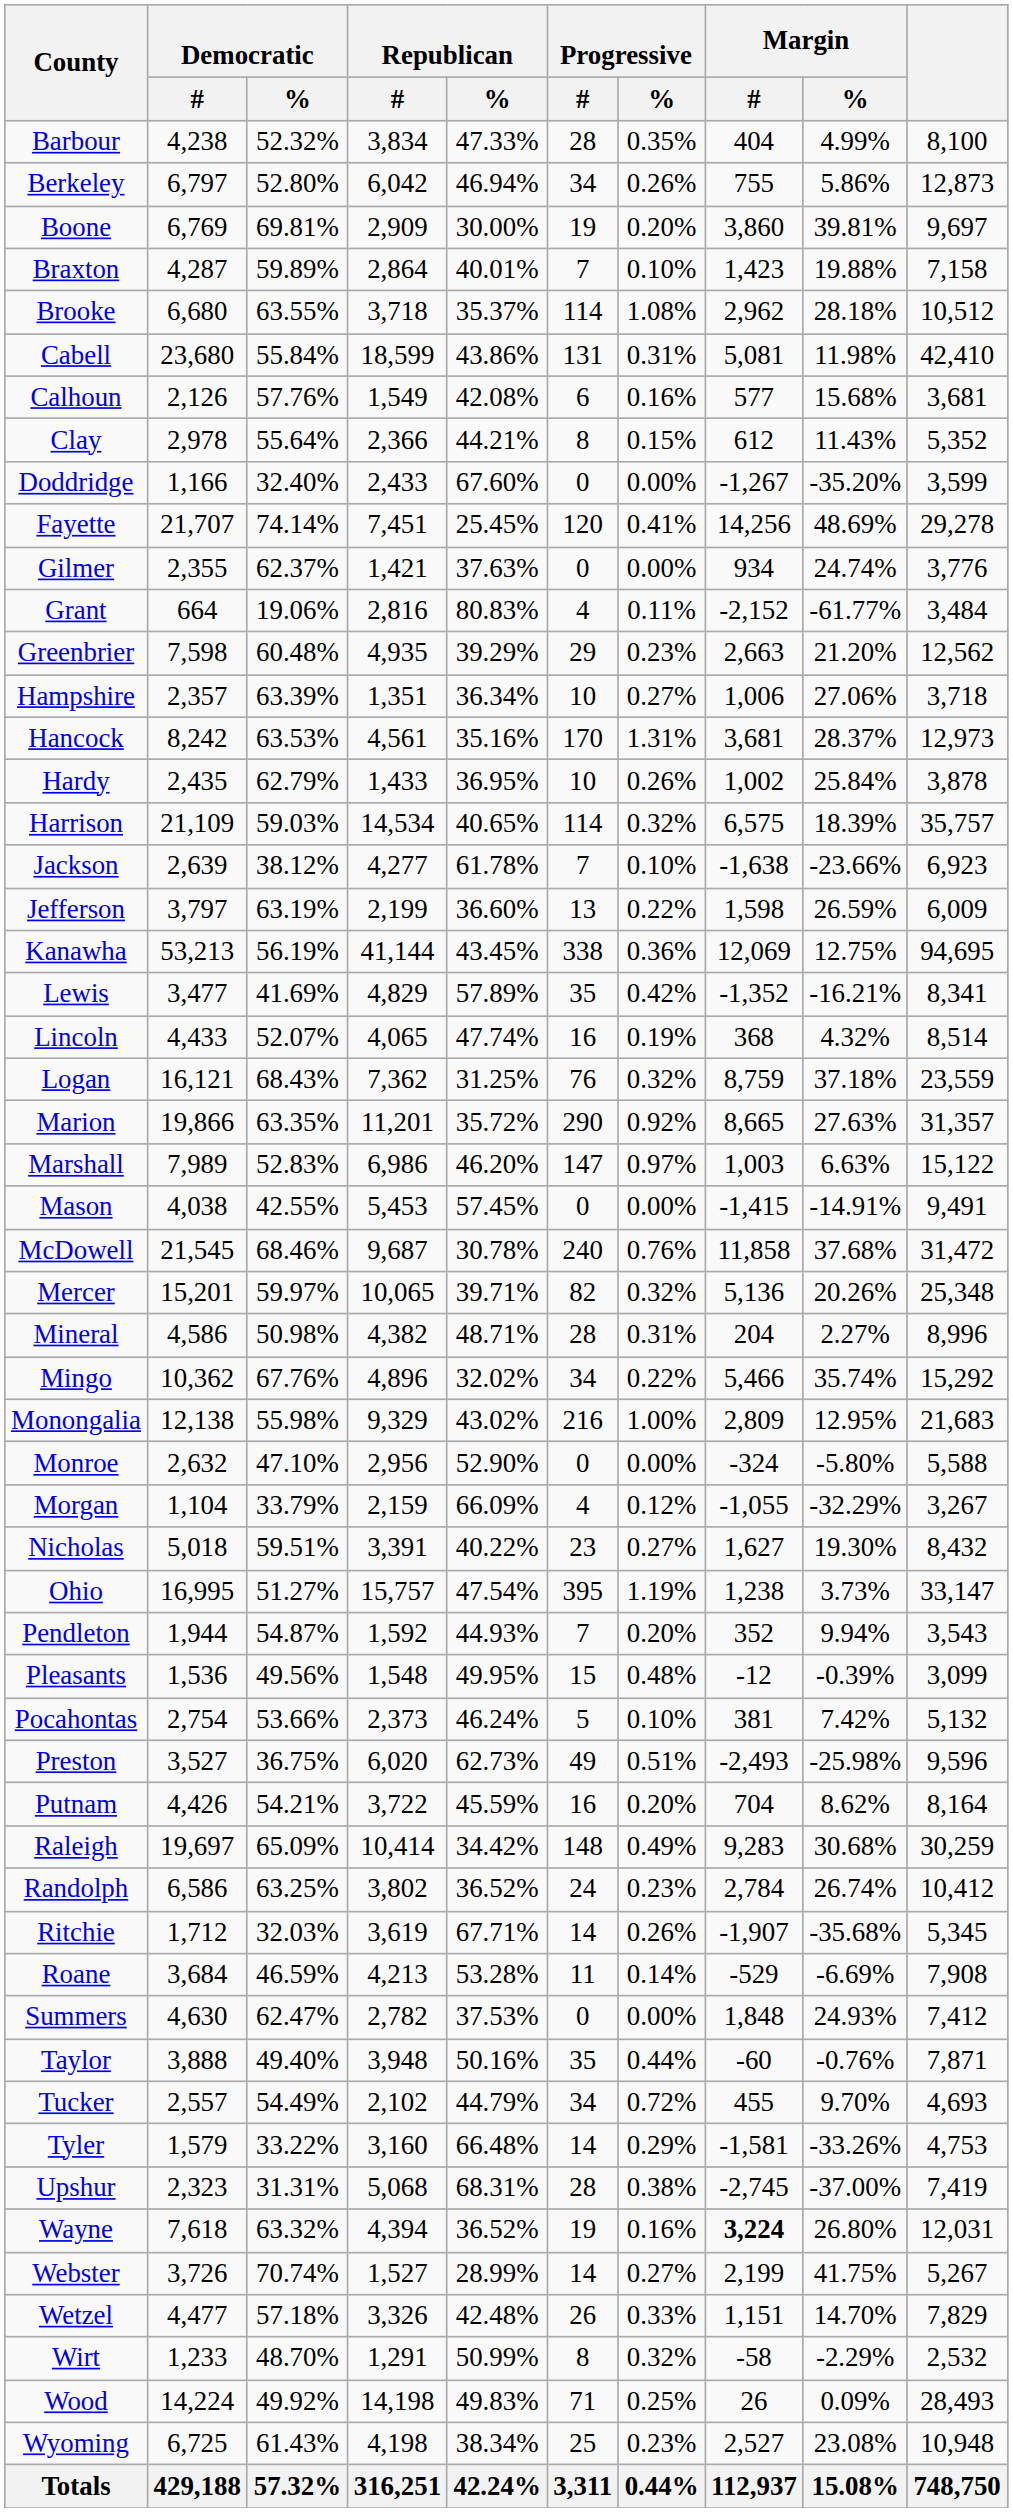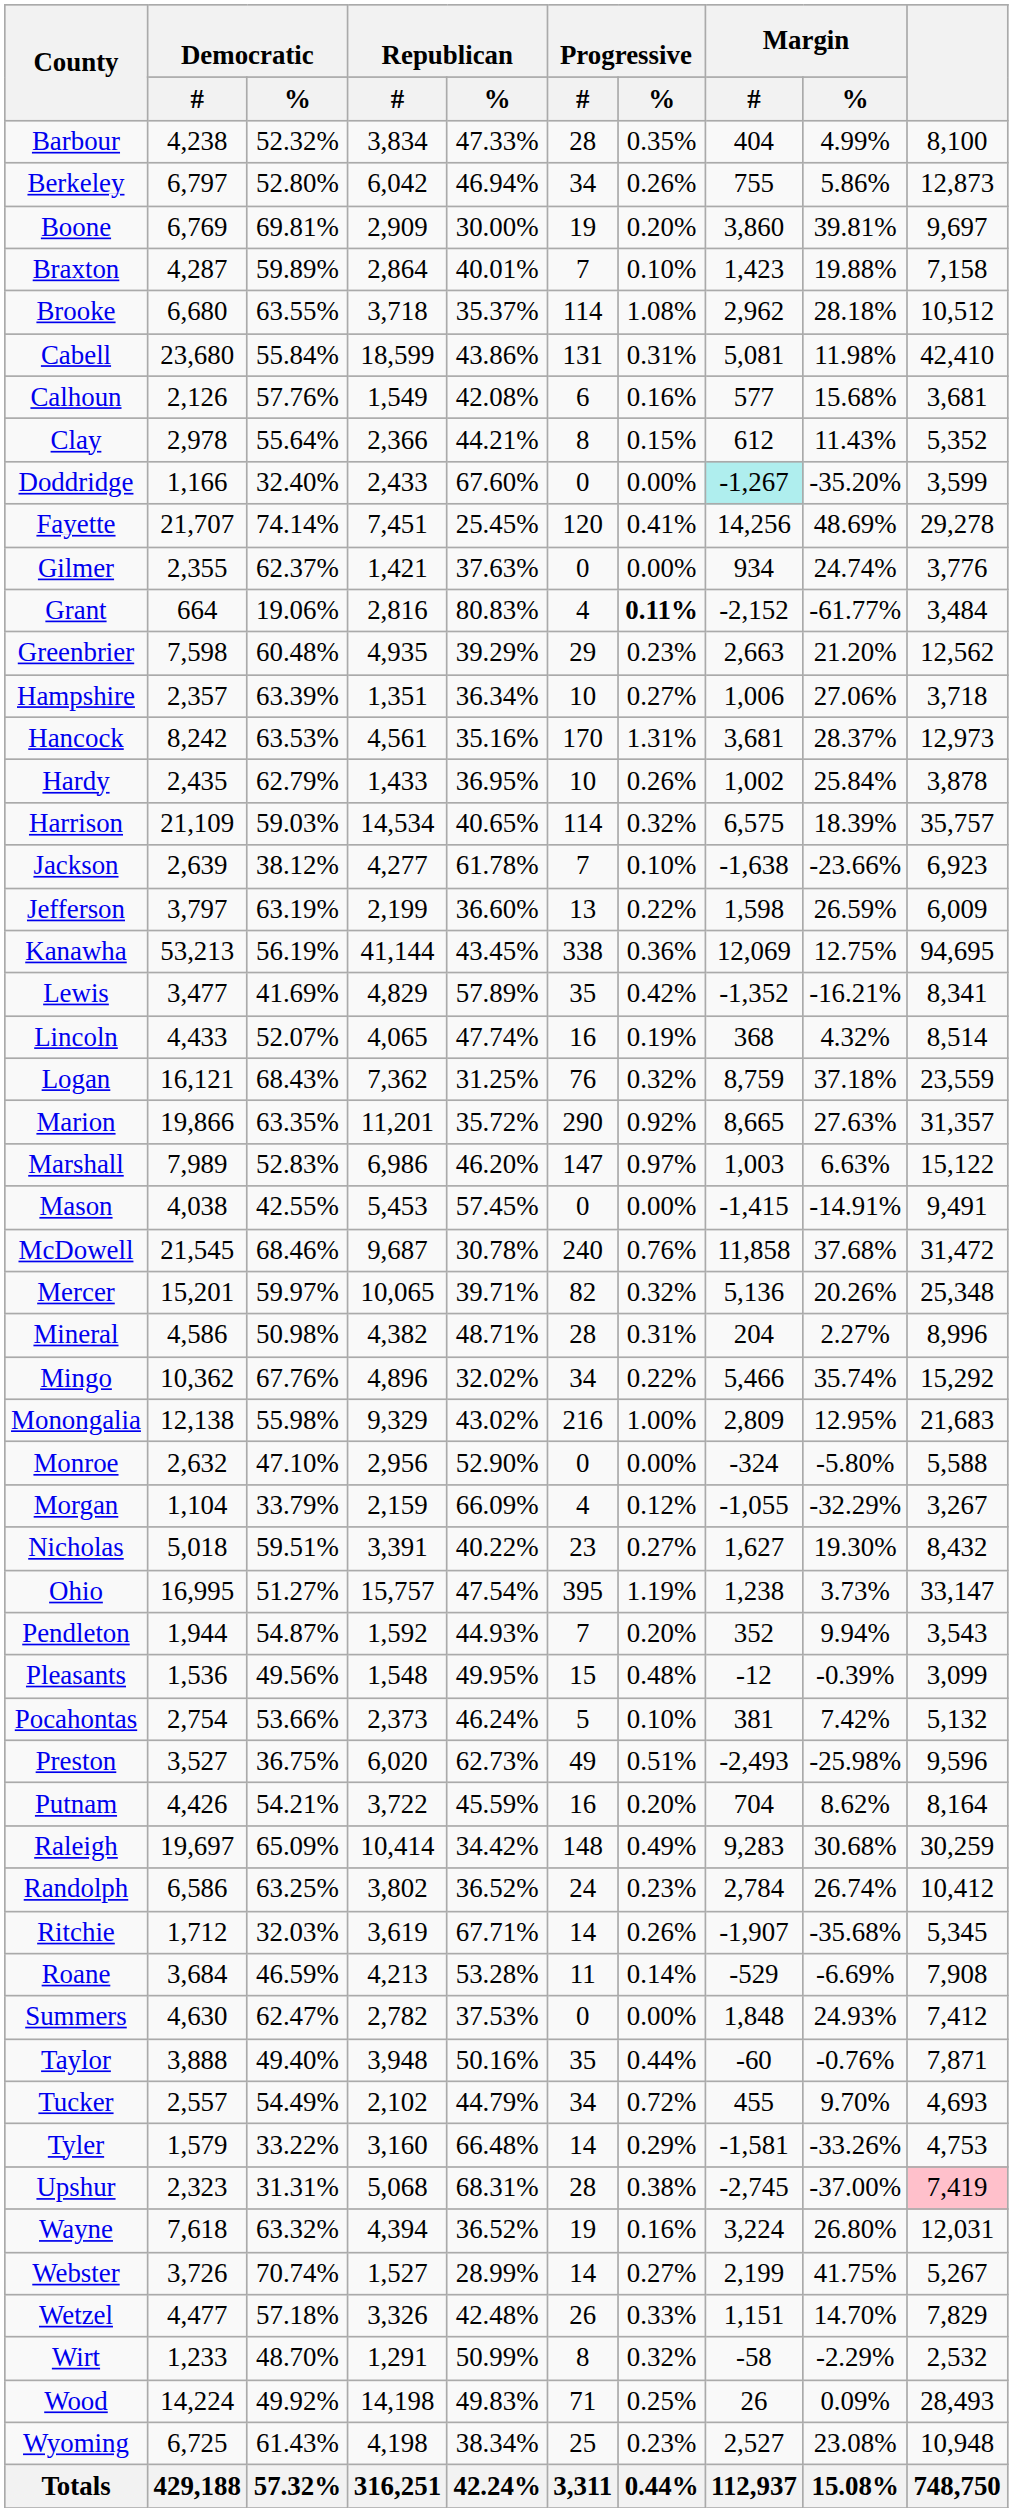(754, 482) no background -> (754, 482) paleturquoise background
(662, 610) normal -> (662, 610) bold
(957, 2187) no background -> (957, 2187) pink background
(754, 2230) bold -> (754, 2230) normal
